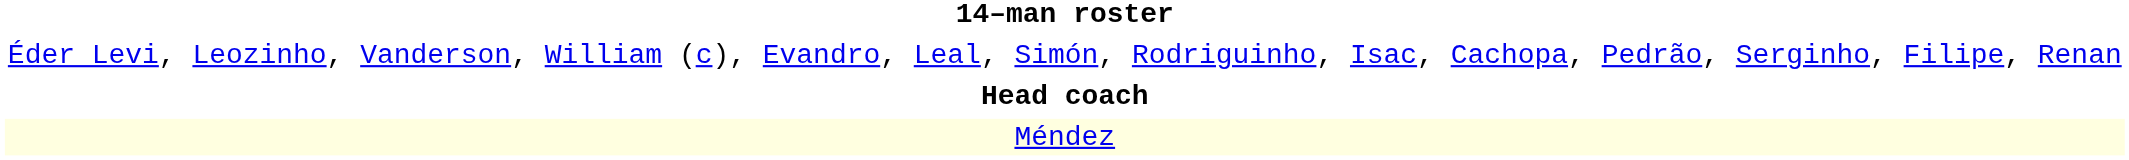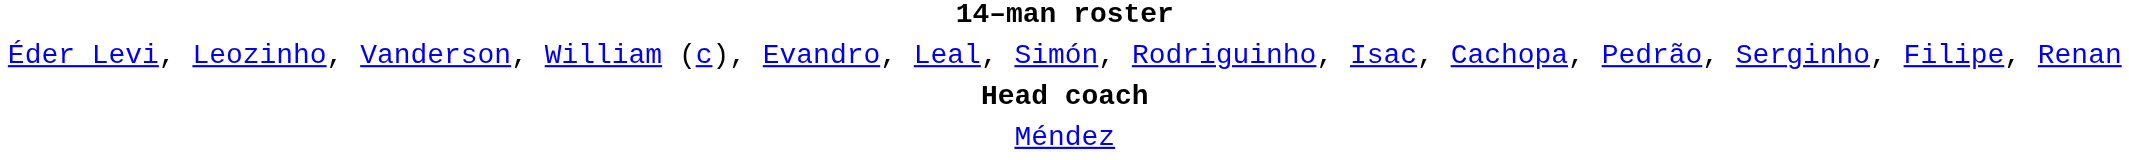(1065, 137) lightyellow background -> (1065, 137) no background
